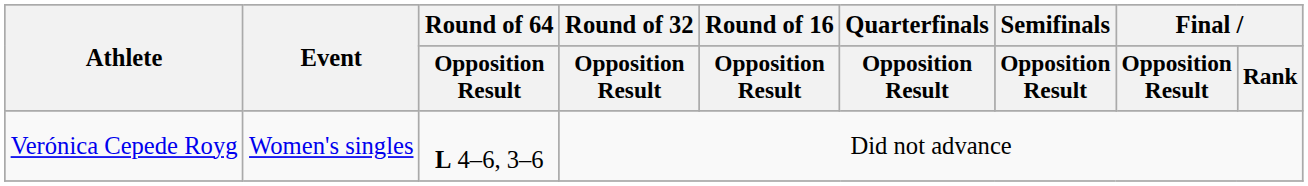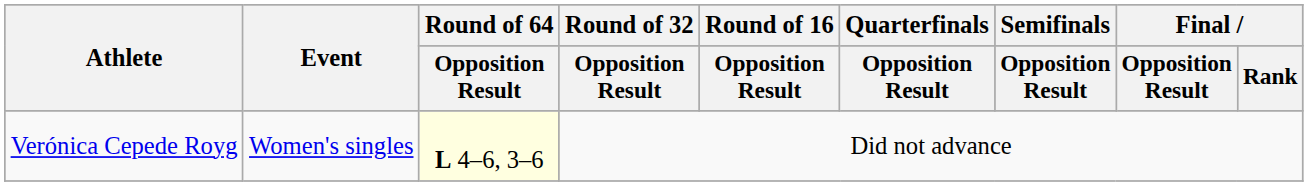(489, 160) no background -> (489, 160) lightyellow background
